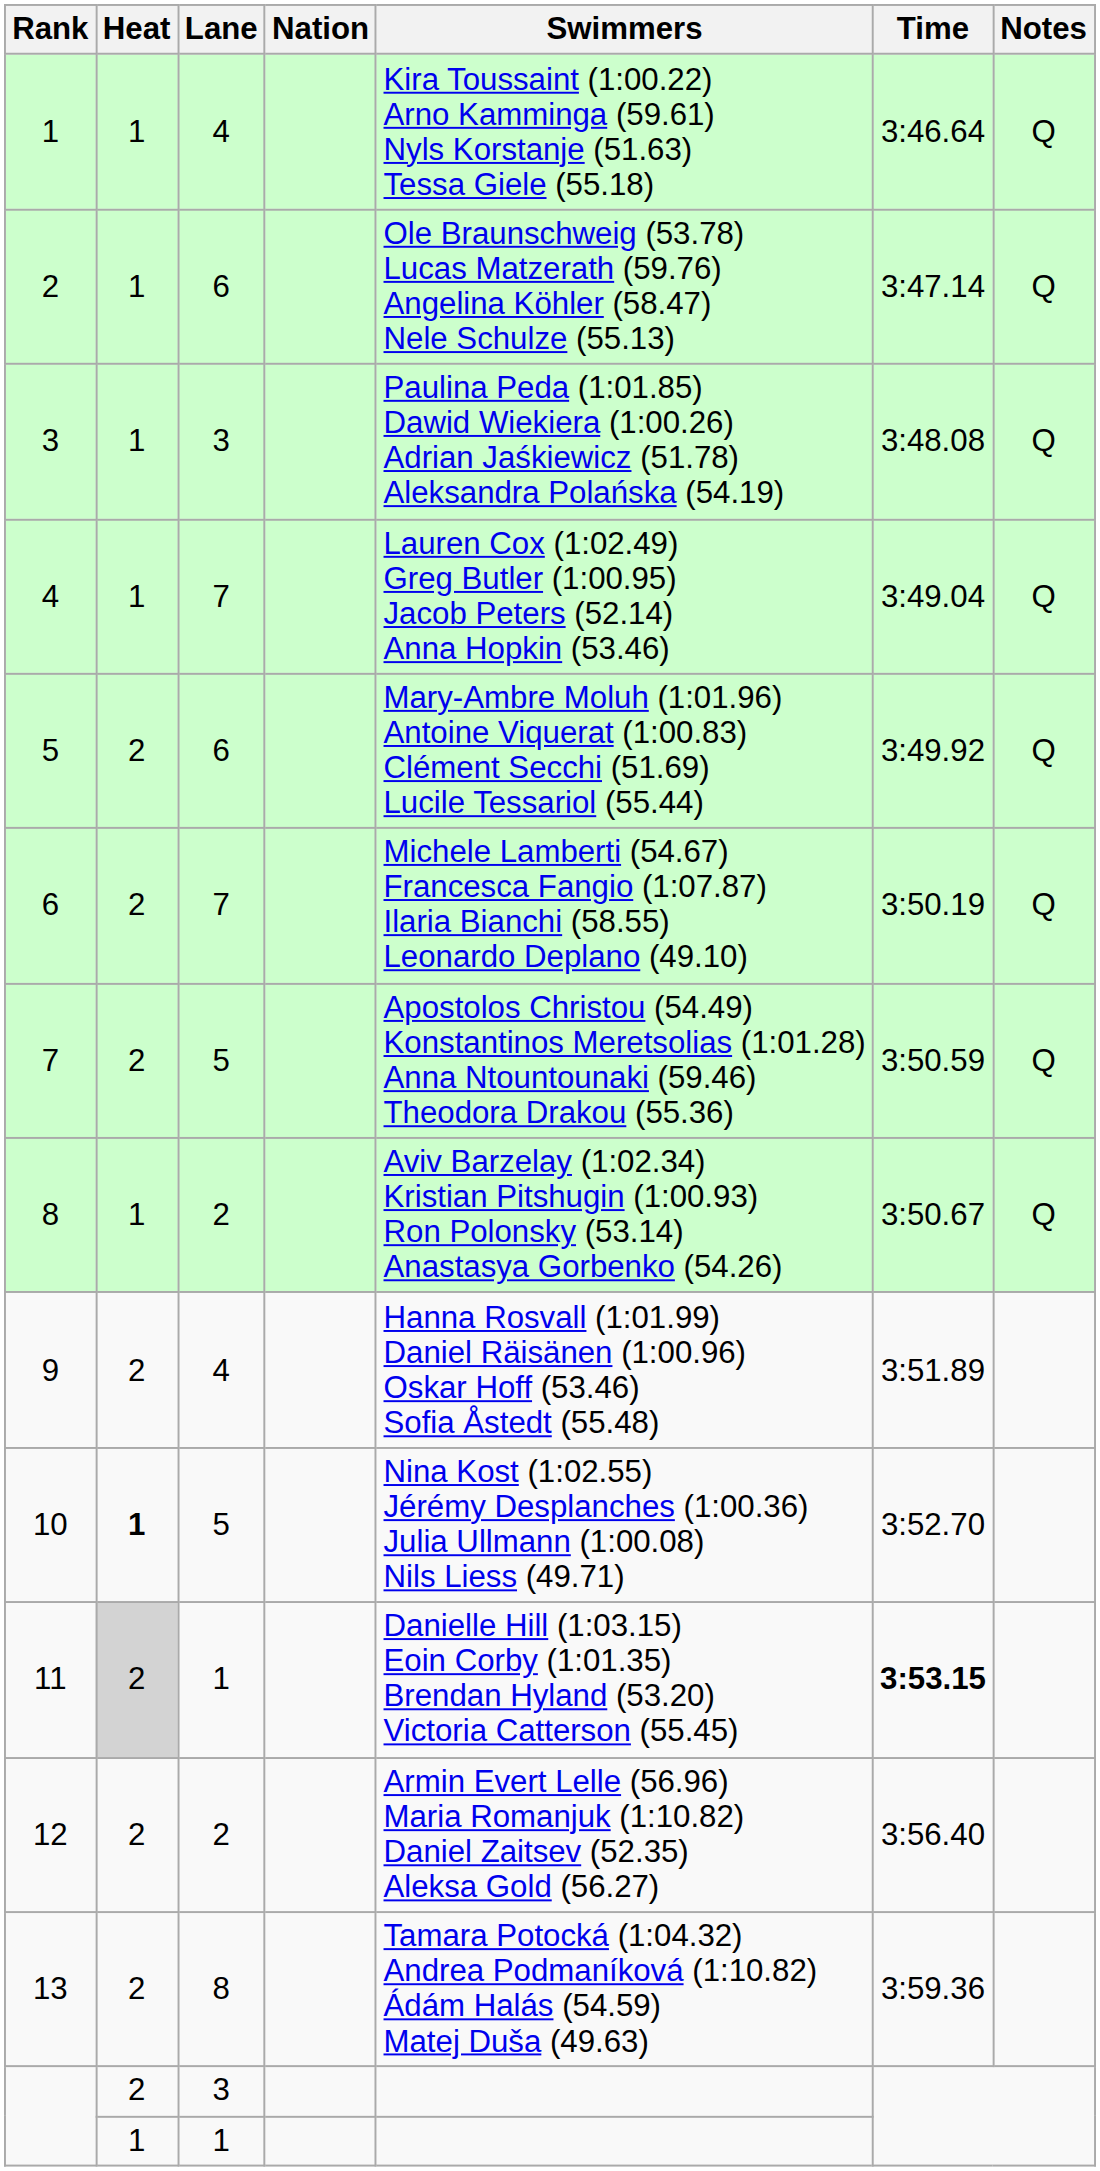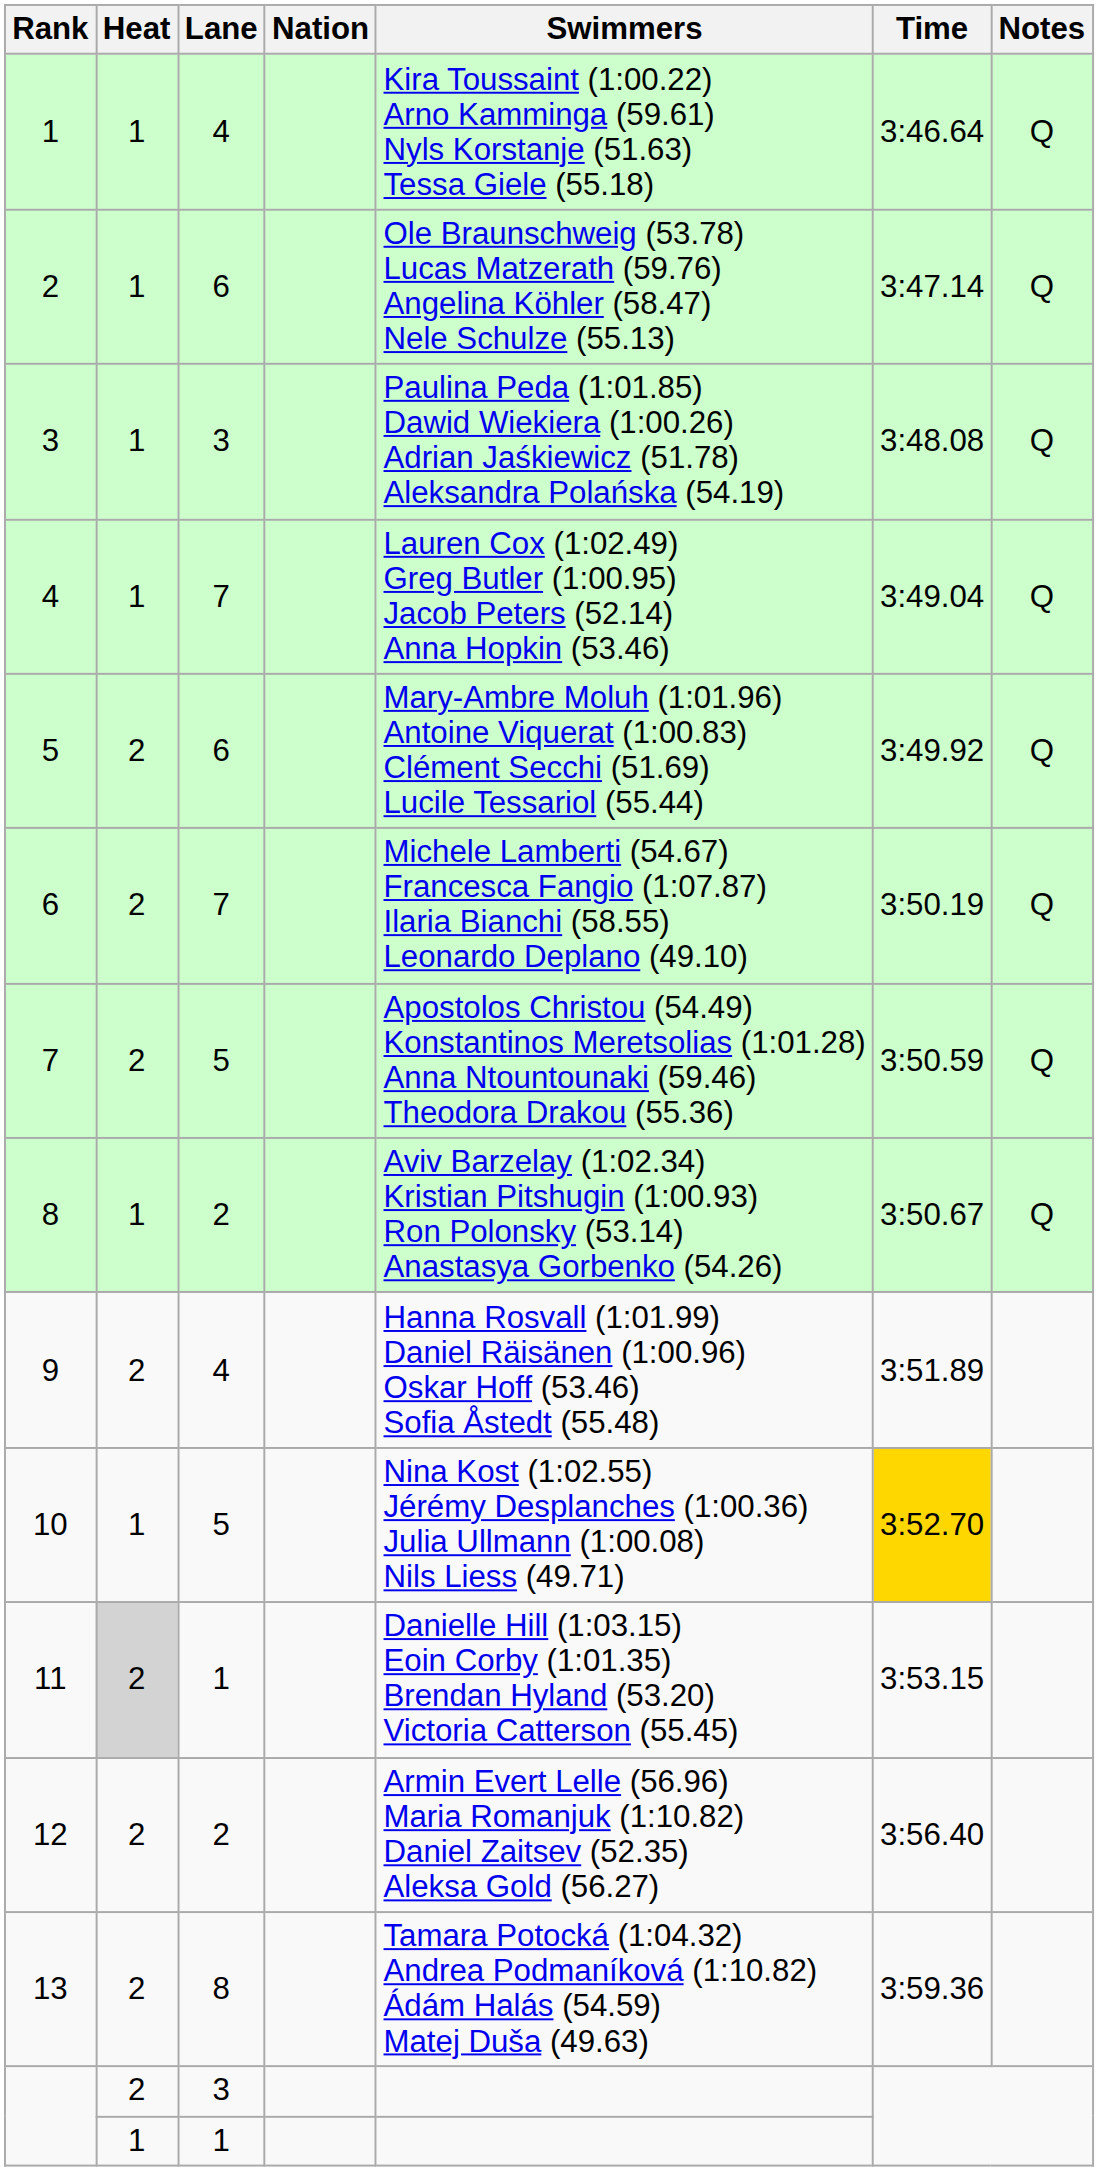(137, 1524) bold -> (137, 1524) normal
(933, 1524) no background -> (932, 1524) gold background
(933, 1679) bold -> (932, 1679) normal
